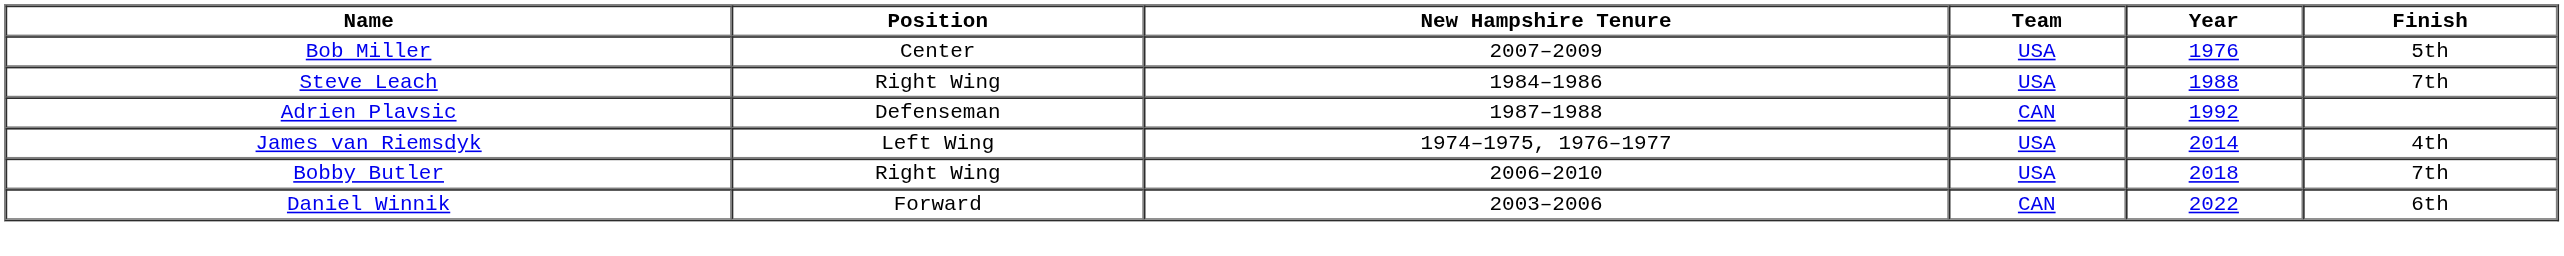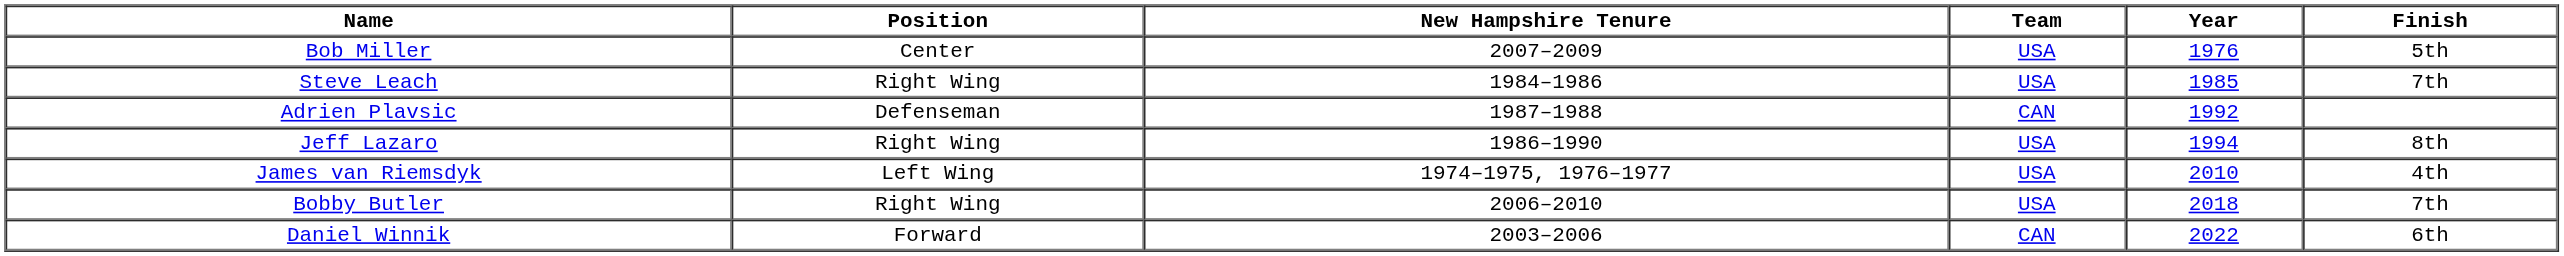(2214, 82) 1988 -> (2214, 82) 1985
+ row: (369, 143)
(2214, 143) 2014 -> (2214, 174) 2010
